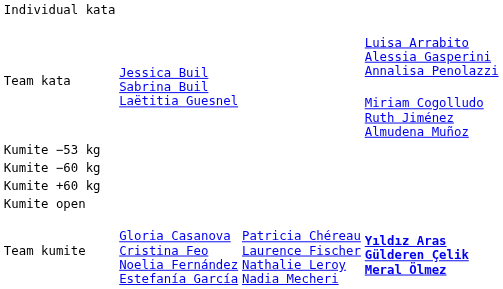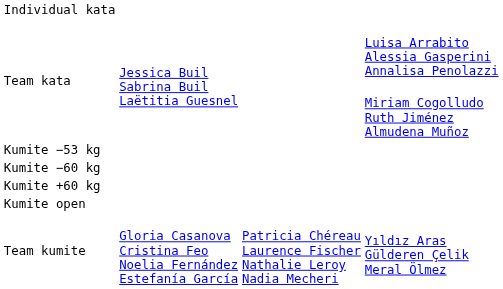(417, 255) bold -> (417, 255) normal
